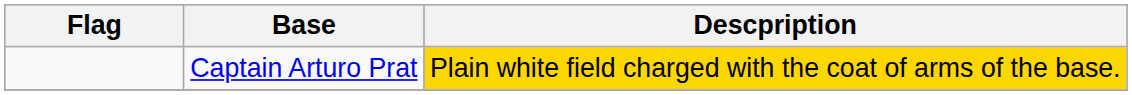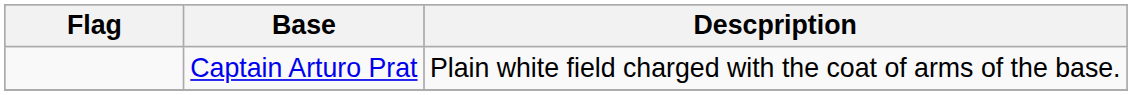(775, 68) gold background -> (775, 68) no background
